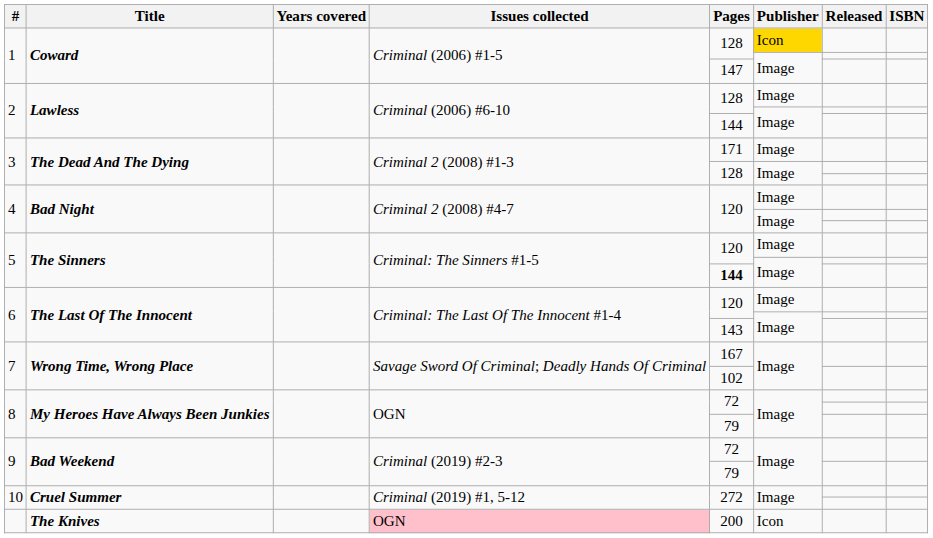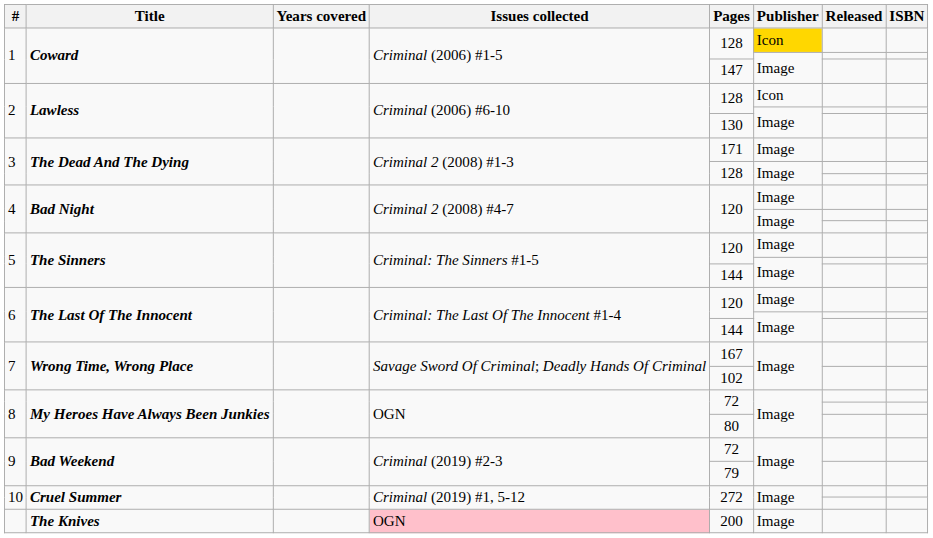(776, 94) Image -> (770, 94) Icon
(732, 125) 144 -> (732, 125) 130
(732, 275) bold -> (732, 275) normal
(732, 330) 143 -> (732, 330) 144
(732, 425) 79 -> (732, 425) 80
(770, 521) Icon -> (776, 521) Image
